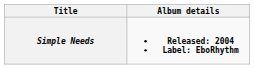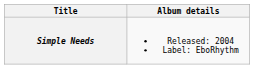(188, 45) bold -> (188, 45) normal
